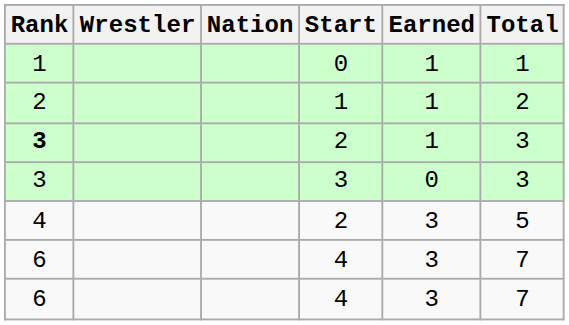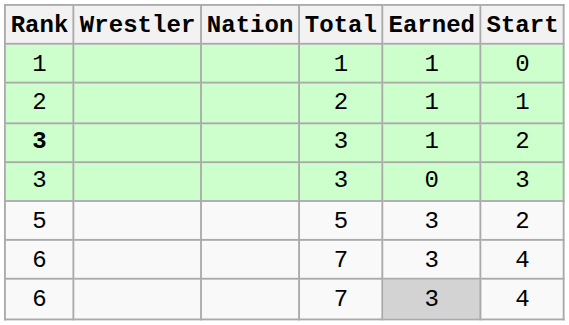columns swapped: (341, 25) <-> (523, 25)
(40, 221) 4 -> (40, 221) 5
(432, 299) no background -> (432, 299) lightgrey background
